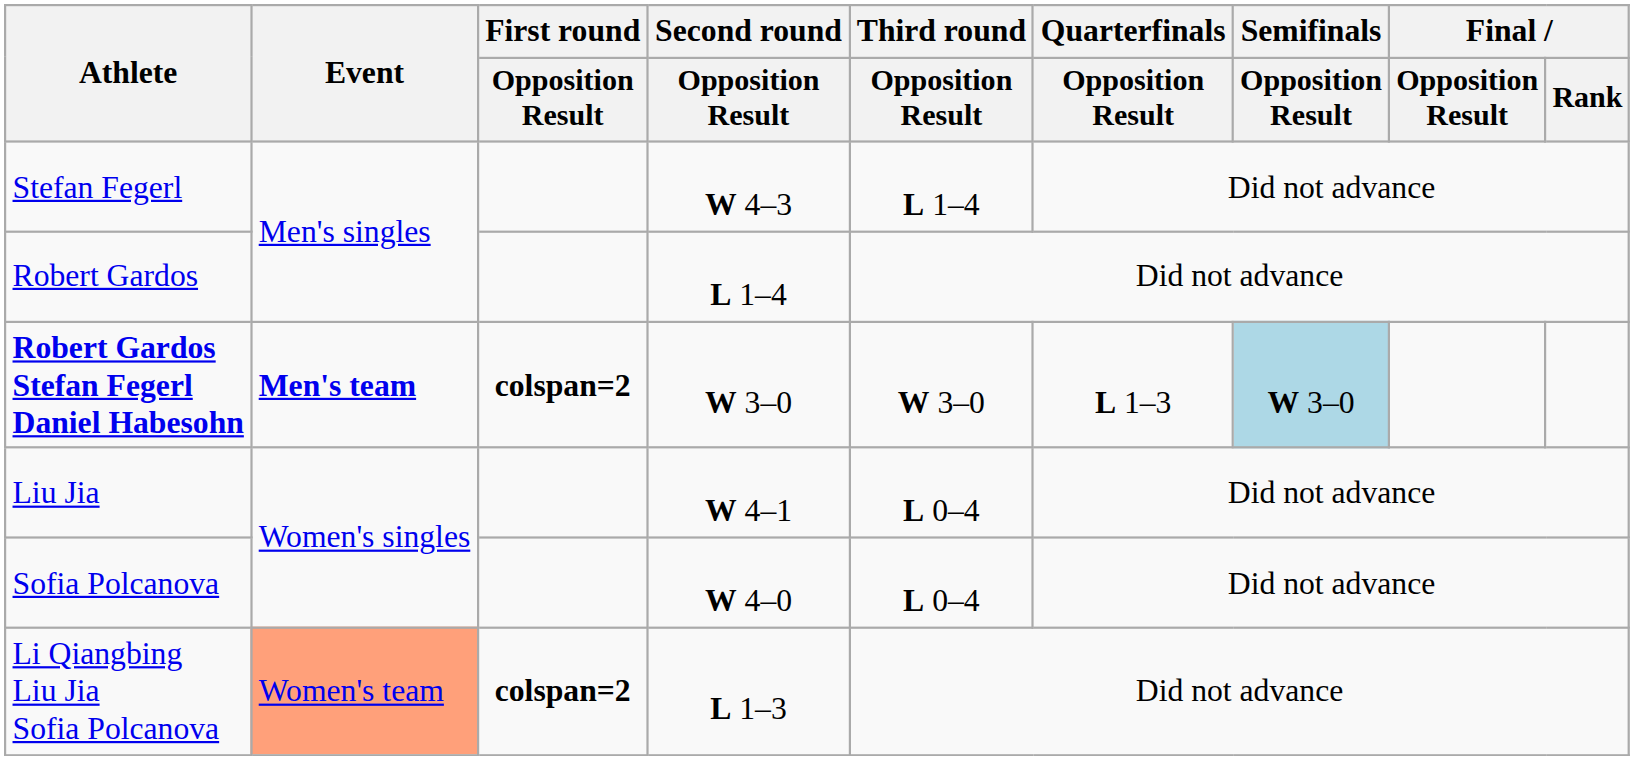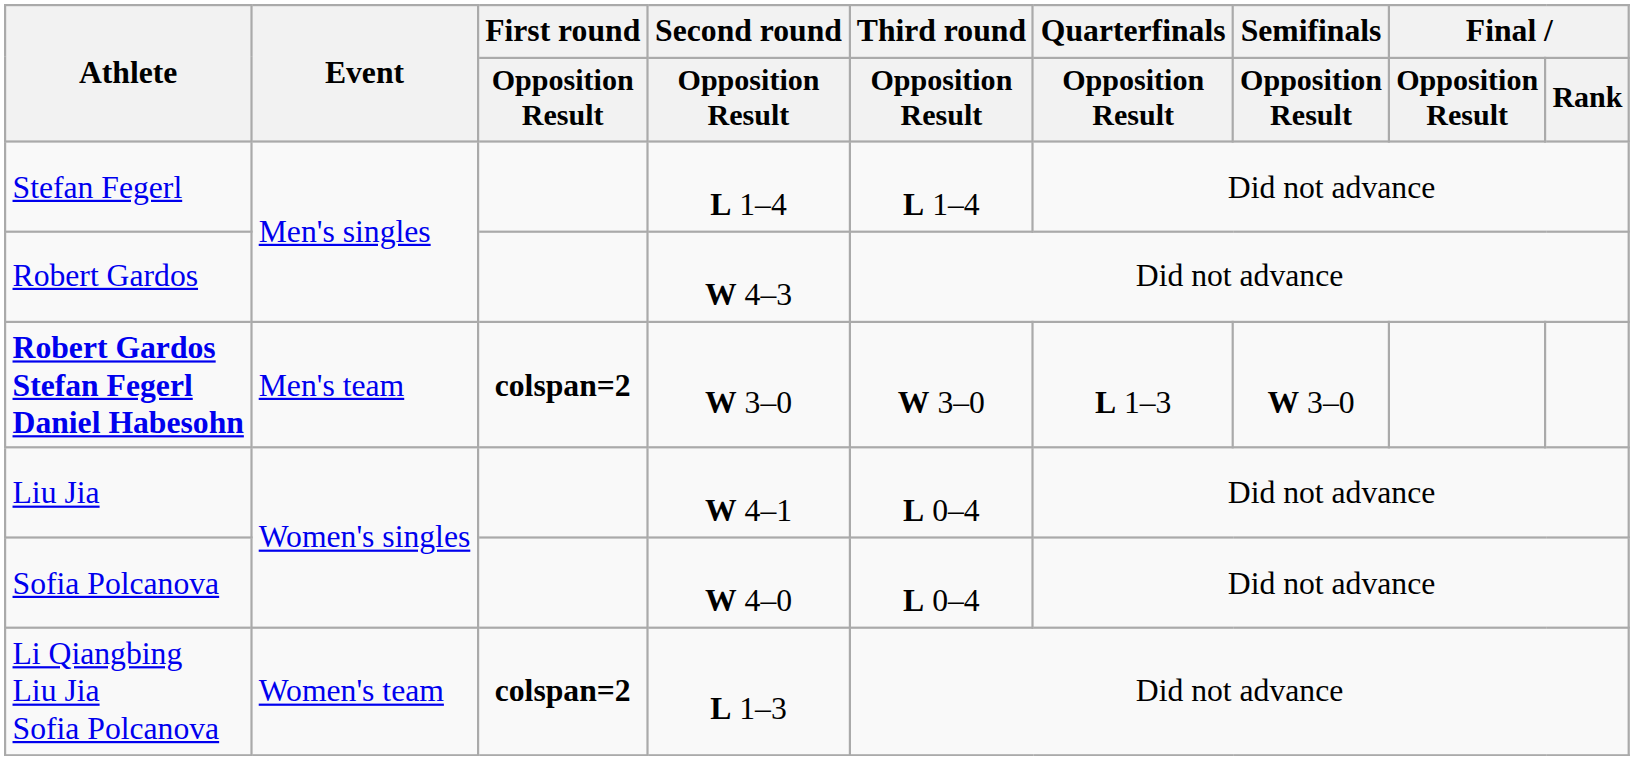(749, 205) W 4–3 -> (749, 205) L 1–4
(749, 294) L 1–4 -> (749, 294) W 4–3
(337, 384) bold -> (331, 384) normal
(1311, 403) lightblue background -> (1311, 403) no background
(351, 690) lightsalmon background -> (351, 690) no background
